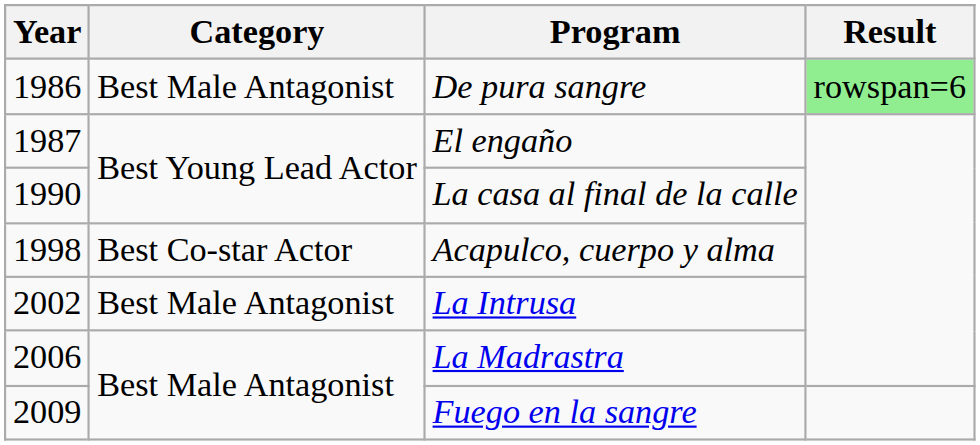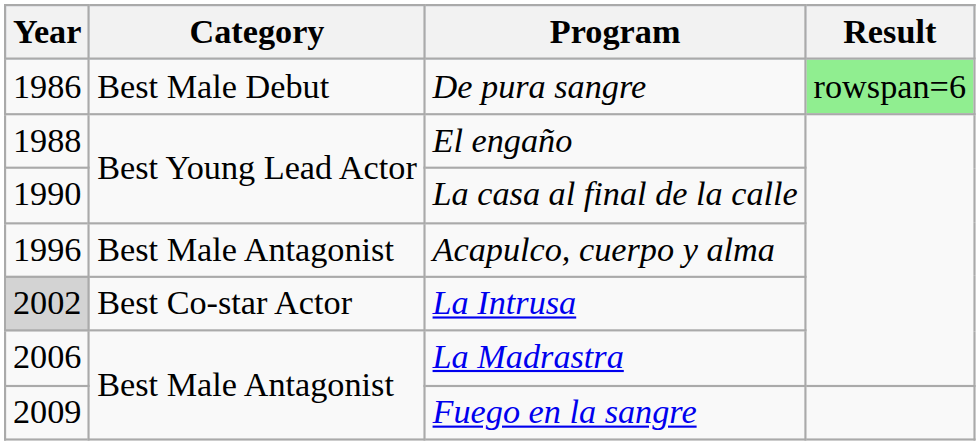(246, 85) Best Male Antagonist -> (213, 85) Best Male Debut
(47, 140) 1987 -> (47, 140) 1988
(47, 248) 1998 -> (47, 248) 1996
(225, 248) Best Co-star Actor -> (246, 248) Best Male Antagonist
(47, 303) no background -> (47, 303) lightgrey background
(246, 303) Best Male Antagonist -> (225, 303) Best Co-star Actor
